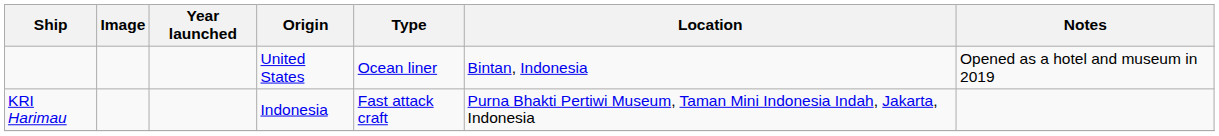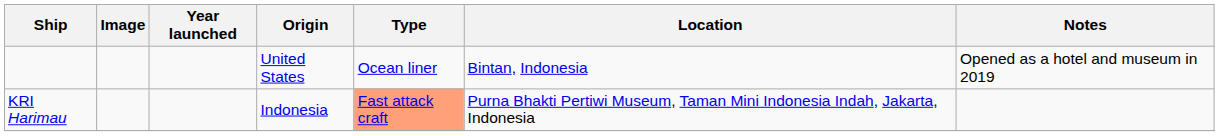(396, 109) no background -> (396, 109) lightsalmon background
